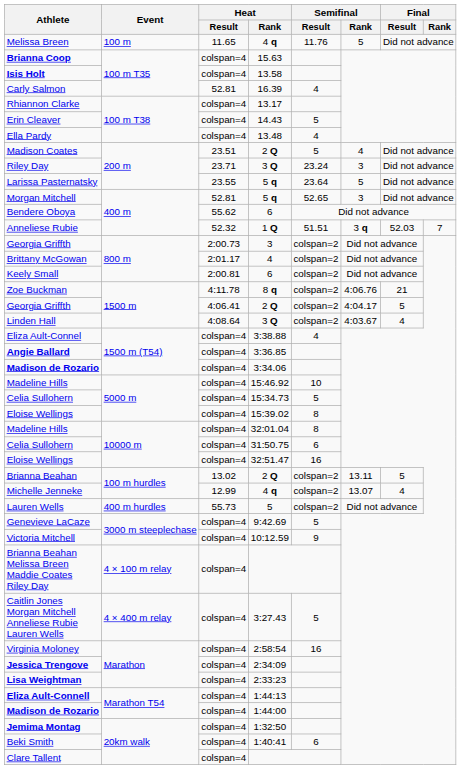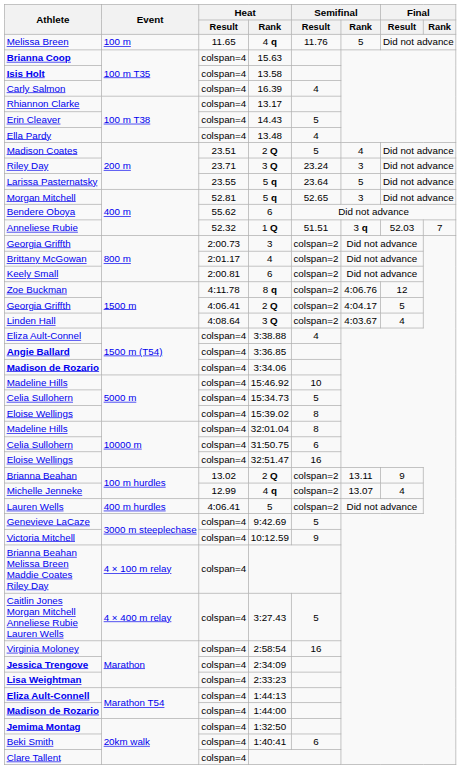(224, 89) 52.81 -> (224, 89) colspan=4
(402, 290) 21 -> (402, 290) 12
(402, 476) 5 -> (402, 476) 9
(224, 507) 55.73 -> (224, 507) 4:06.41
